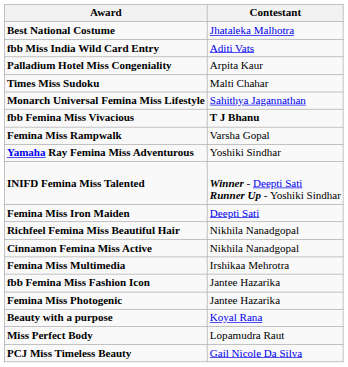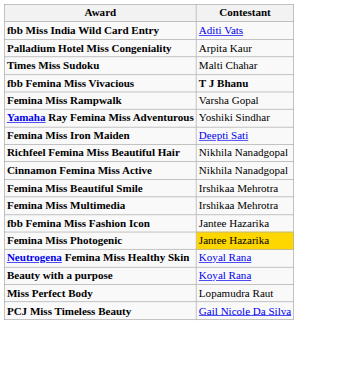- row: (61, 30)
- row: (106, 100)
- row: (76, 183)
+ row: (75, 188)
(245, 300) no background -> (234, 240) gold background
+ row: (98, 258)
